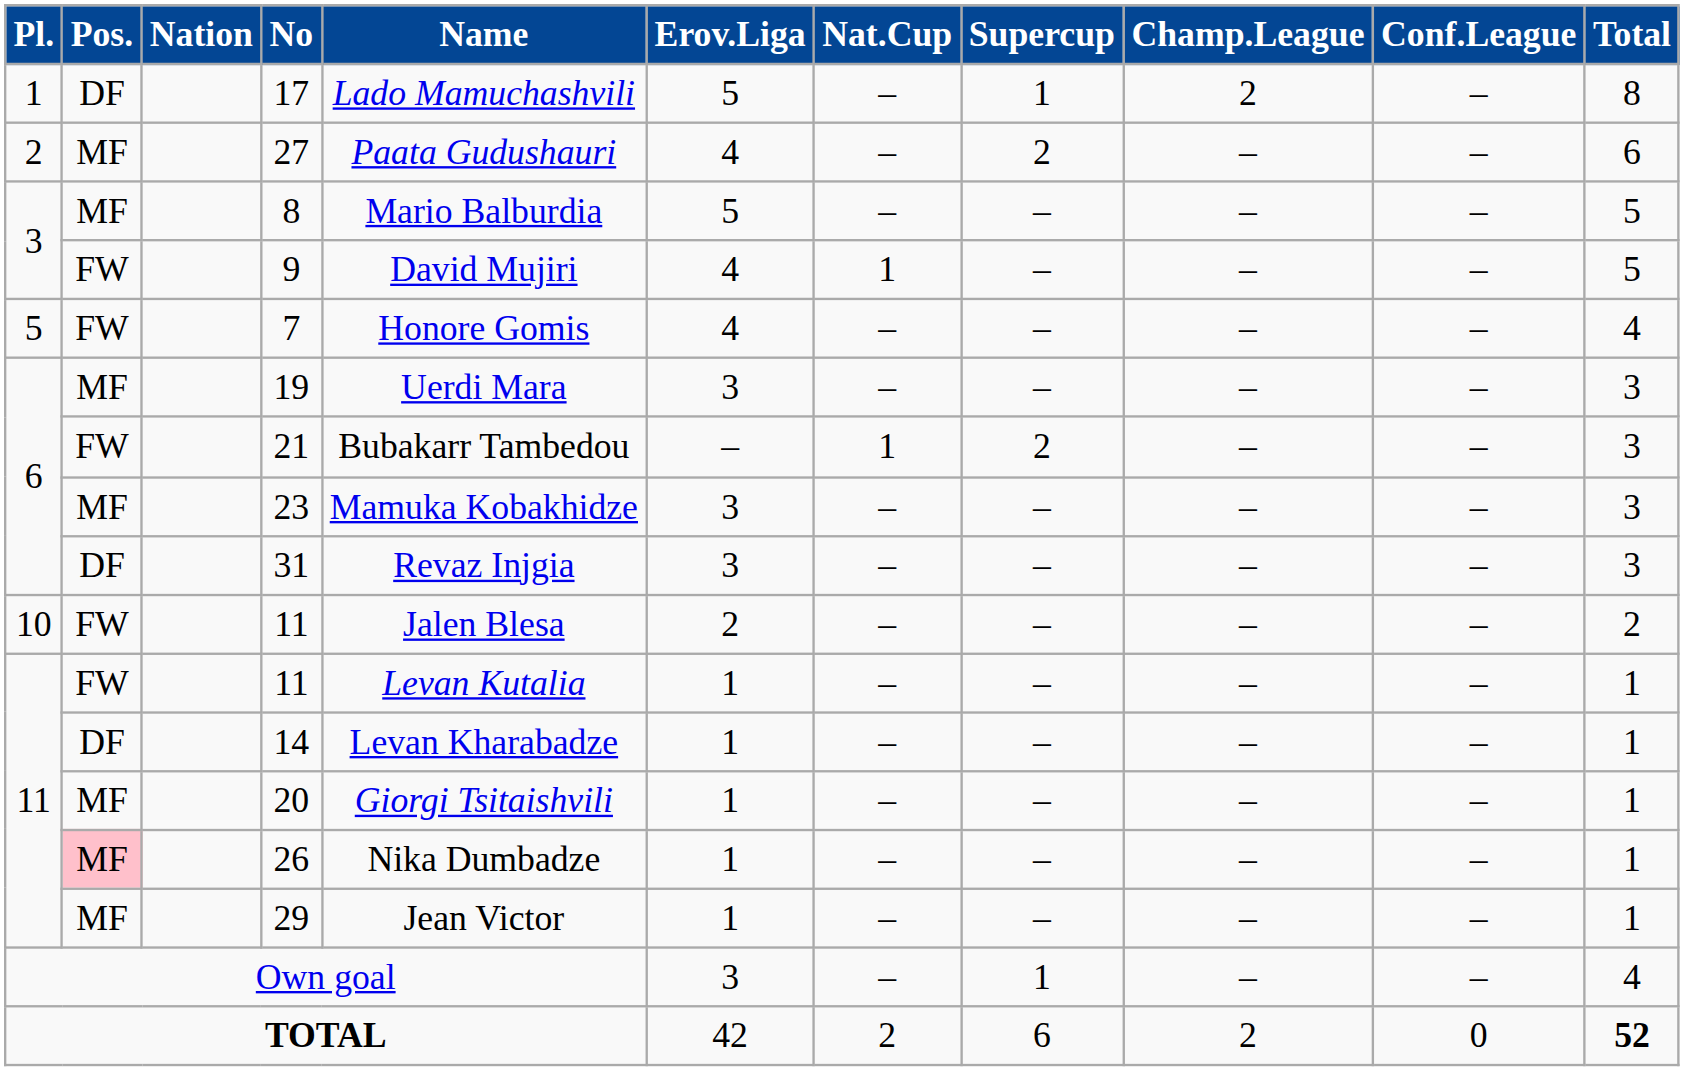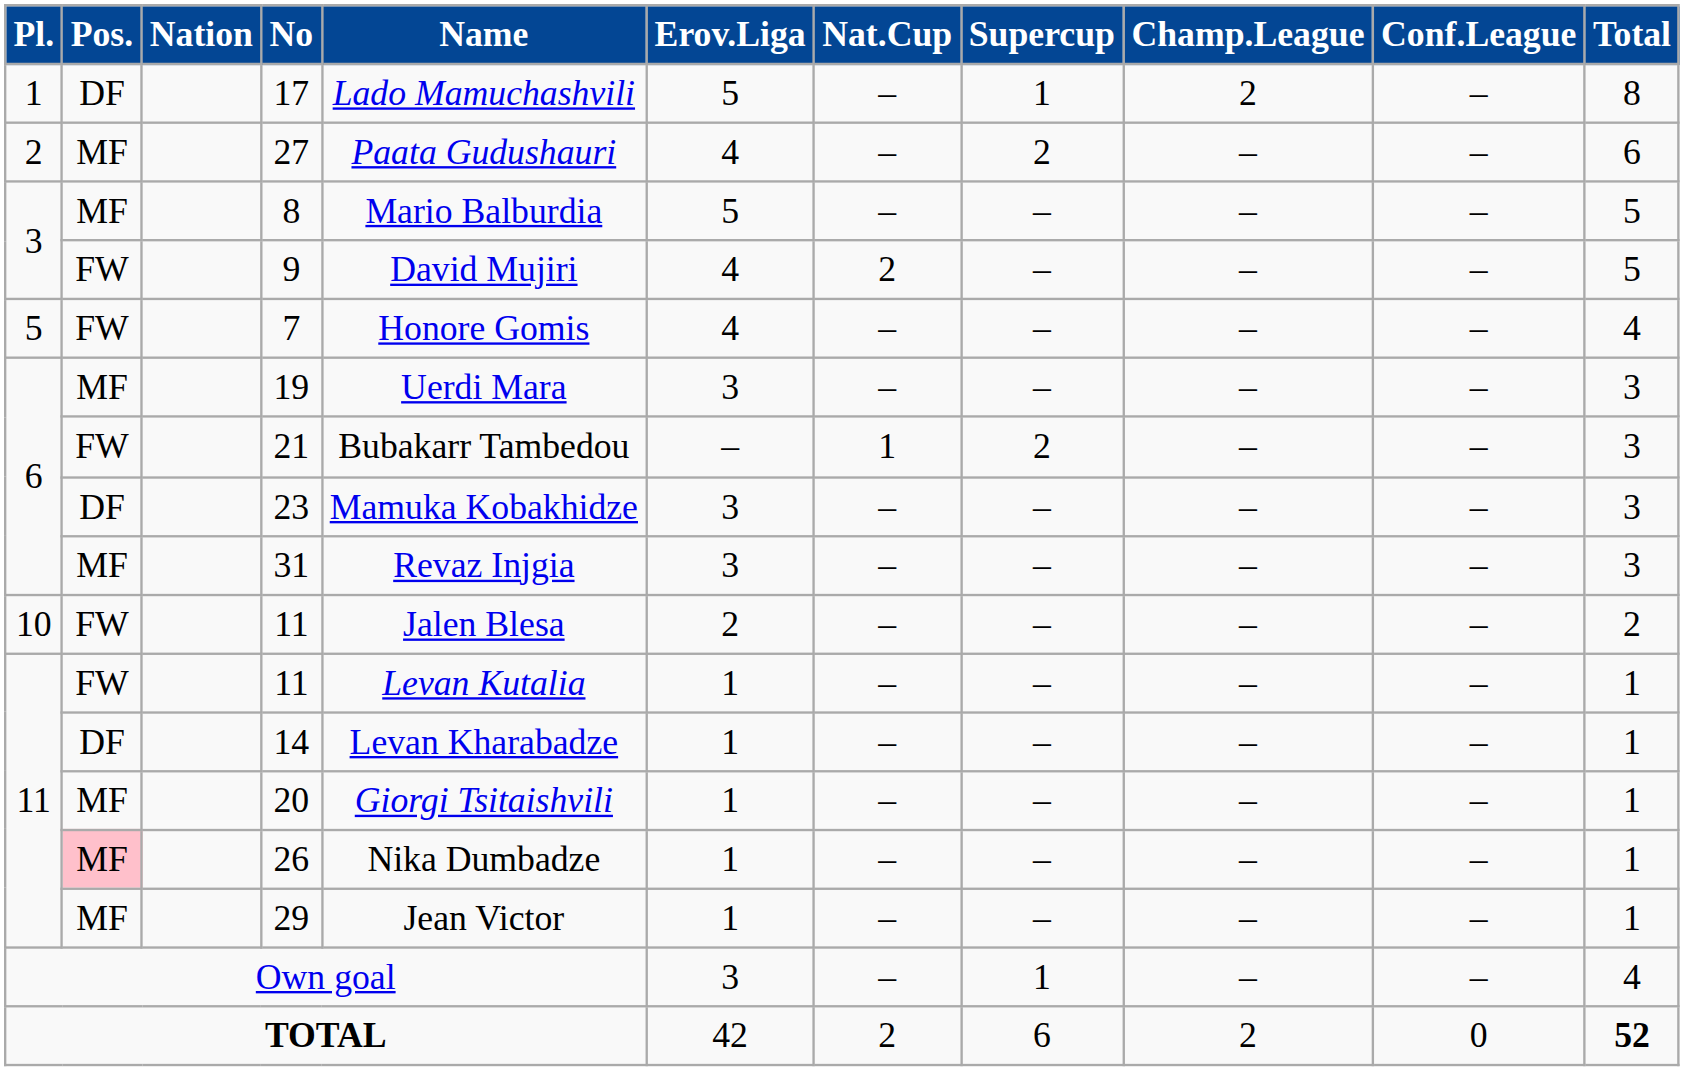(887, 269) 1 -> (887, 269) 2
(102, 505) MF -> (102, 505) DF
(102, 564) DF -> (102, 564) MF
